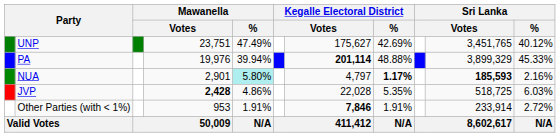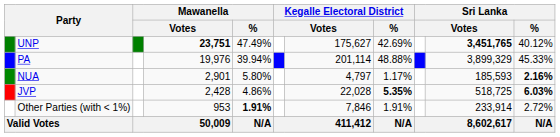(215, 44) normal -> (215, 44) bold
(489, 44) normal -> (489, 44) bold
(353, 60) bold -> (353, 60) normal
(257, 76) paleturquoise background -> (257, 76) no background
(398, 76) bold -> (398, 76) normal
(494, 76) bold -> (494, 76) normal
(538, 76) normal -> (538, 76) bold
(218, 92) bold -> (218, 92) normal
(398, 92) normal -> (398, 92) bold
(538, 92) normal -> (538, 92) bold
(257, 108) normal -> (257, 108) bold
(358, 108) bold -> (358, 108) normal
